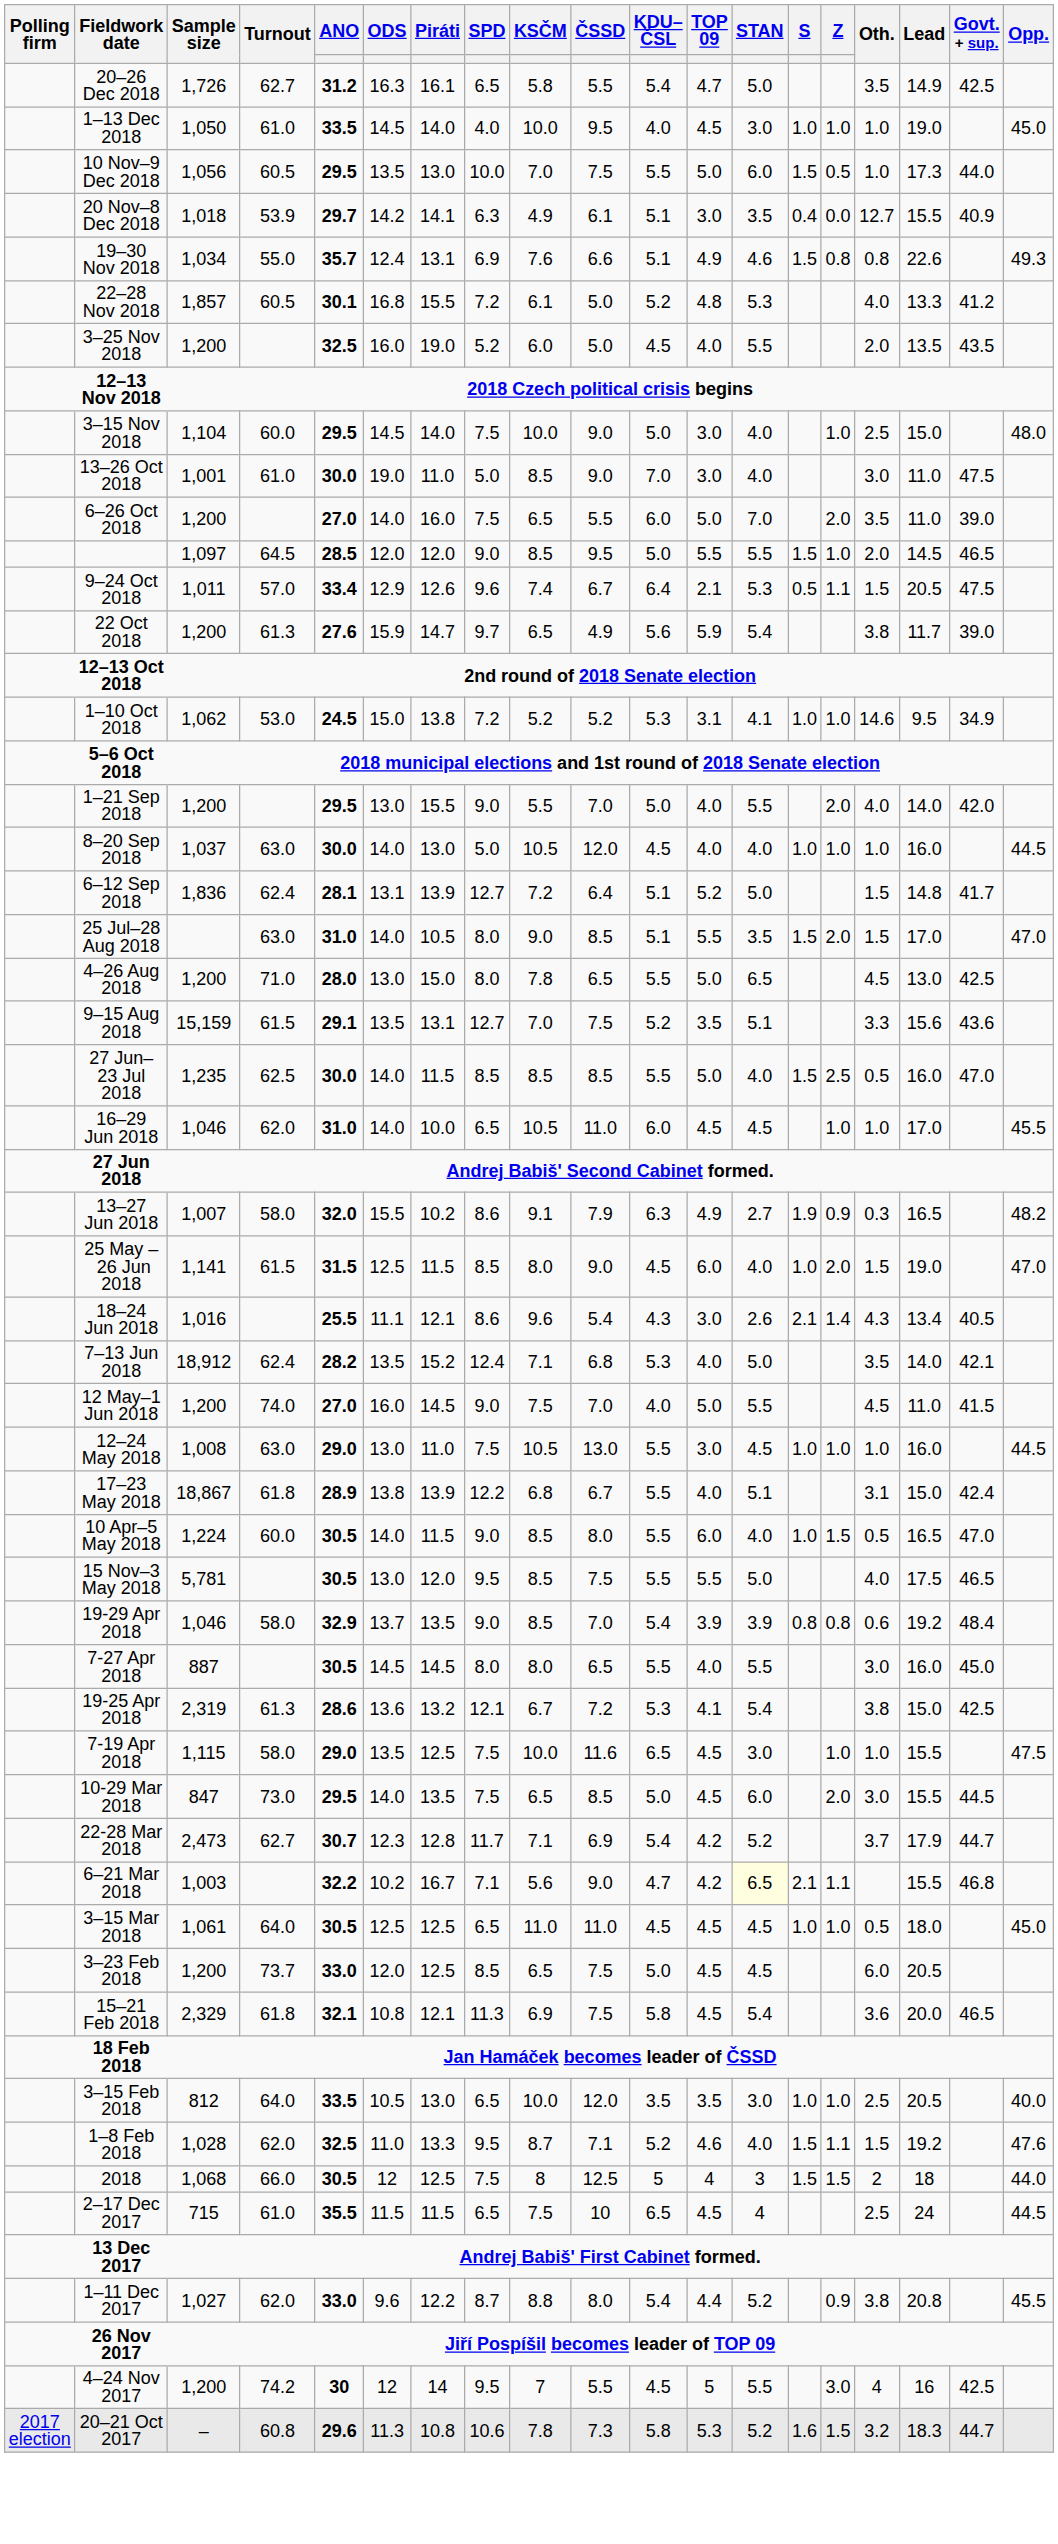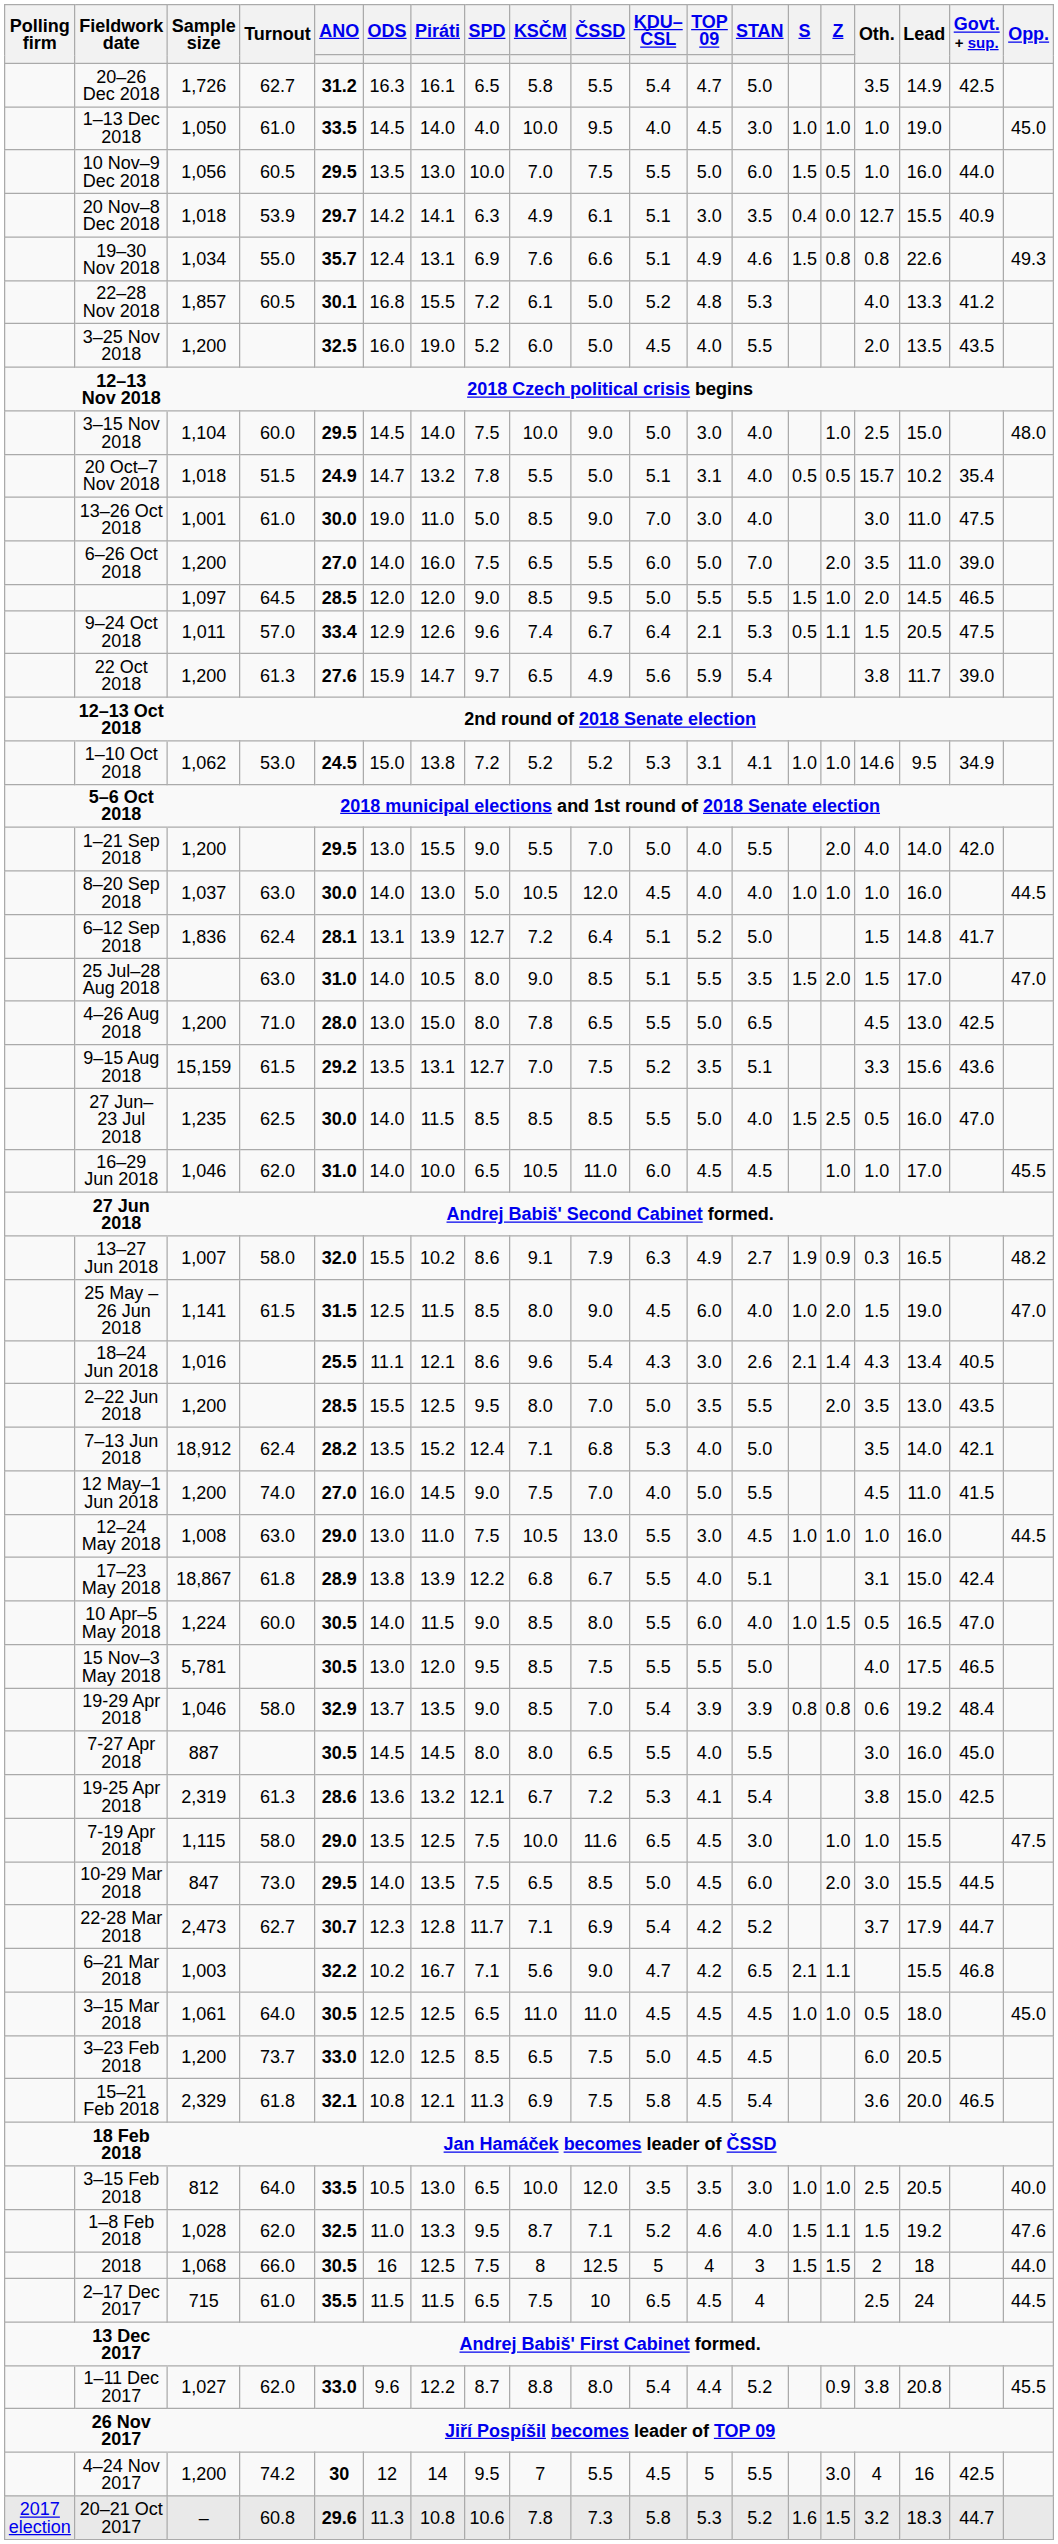(924, 172) 17.3 -> (924, 172) 16.0
+ row: (121, 476)
(339, 1023) 29.1 -> (339, 1067) 29.2
+ row: (121, 1406)
(760, 1884) lightyellow background -> (760, 1970) no background
(387, 2179) 12 -> (387, 2266) 16
